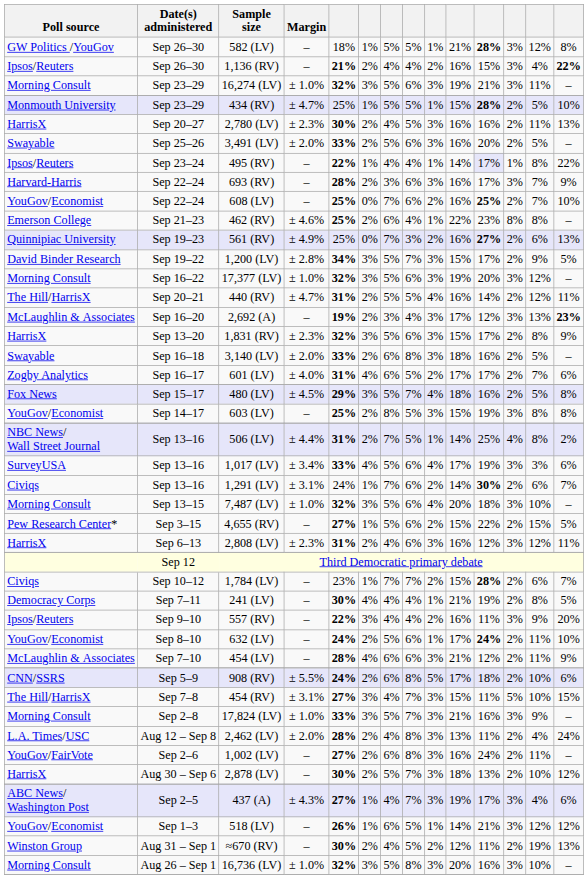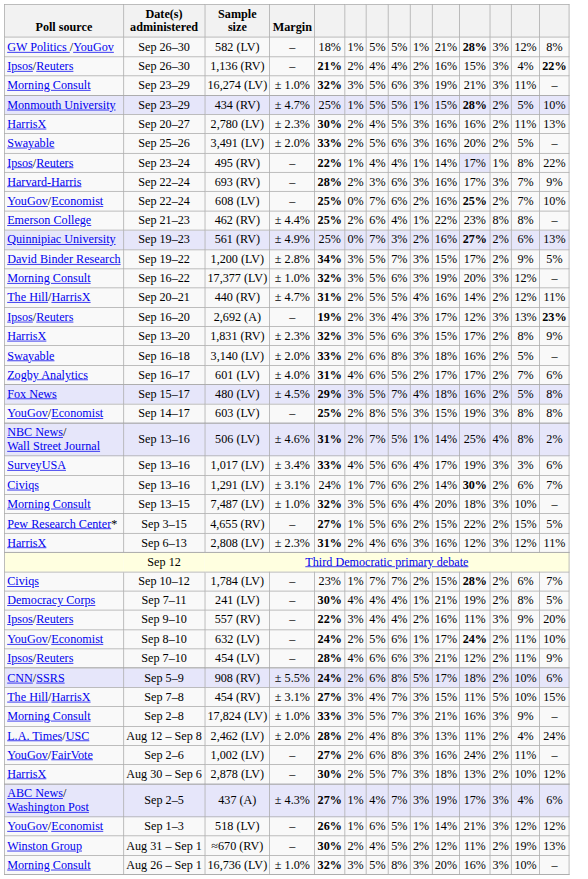(307, 220) ± 4.6% -> (292, 220) ± 4.4%
(71, 317) McLaughlin & Associates -> (40, 317) Ipsos/Reuters
(307, 439) ± 4.4% -> (292, 439) ± 4.6%
(71, 658) McLaughlin & Associates -> (40, 658) Ipsos/Reuters
